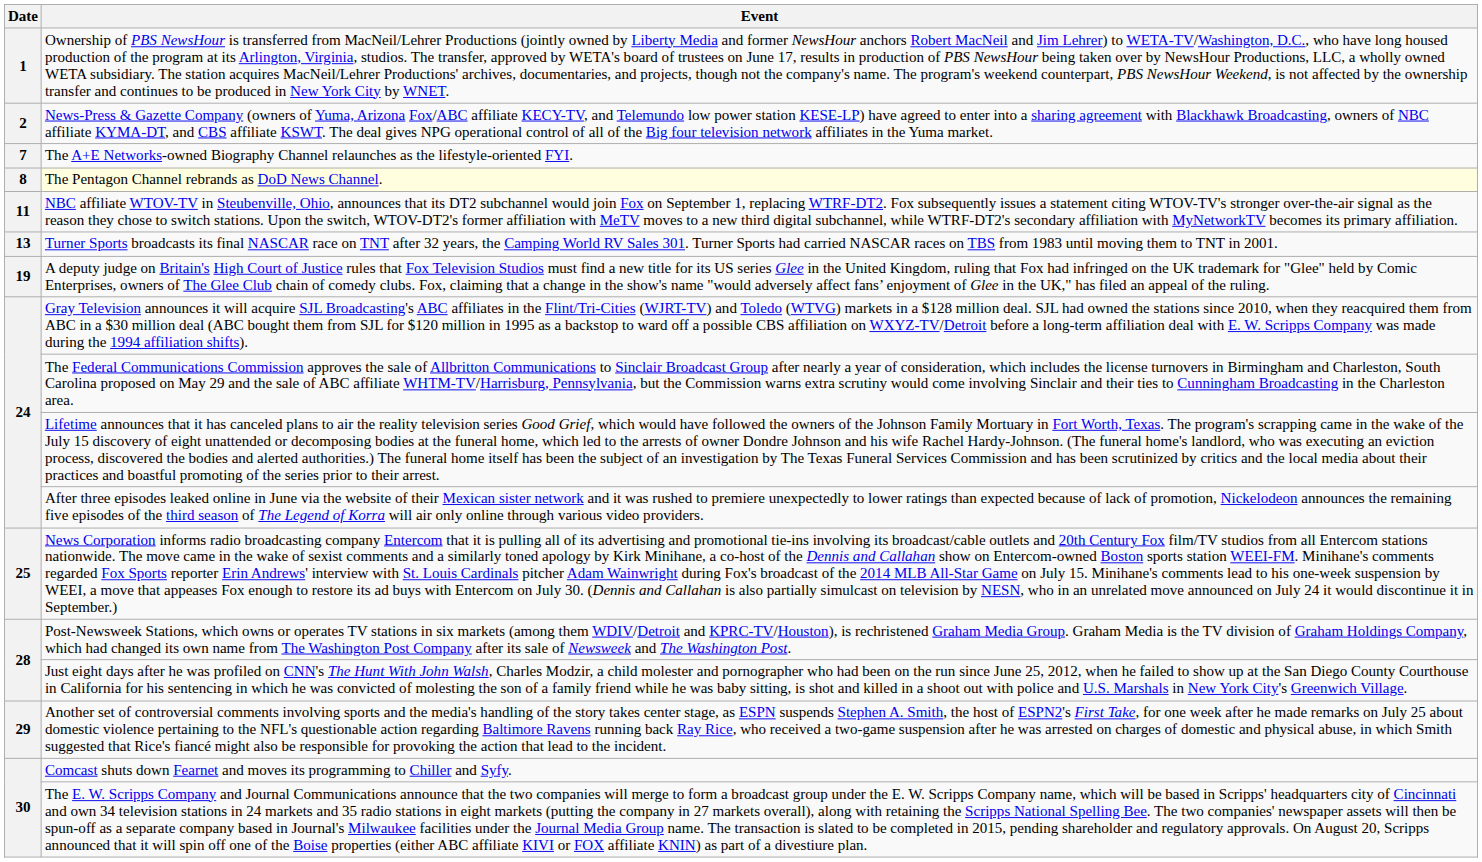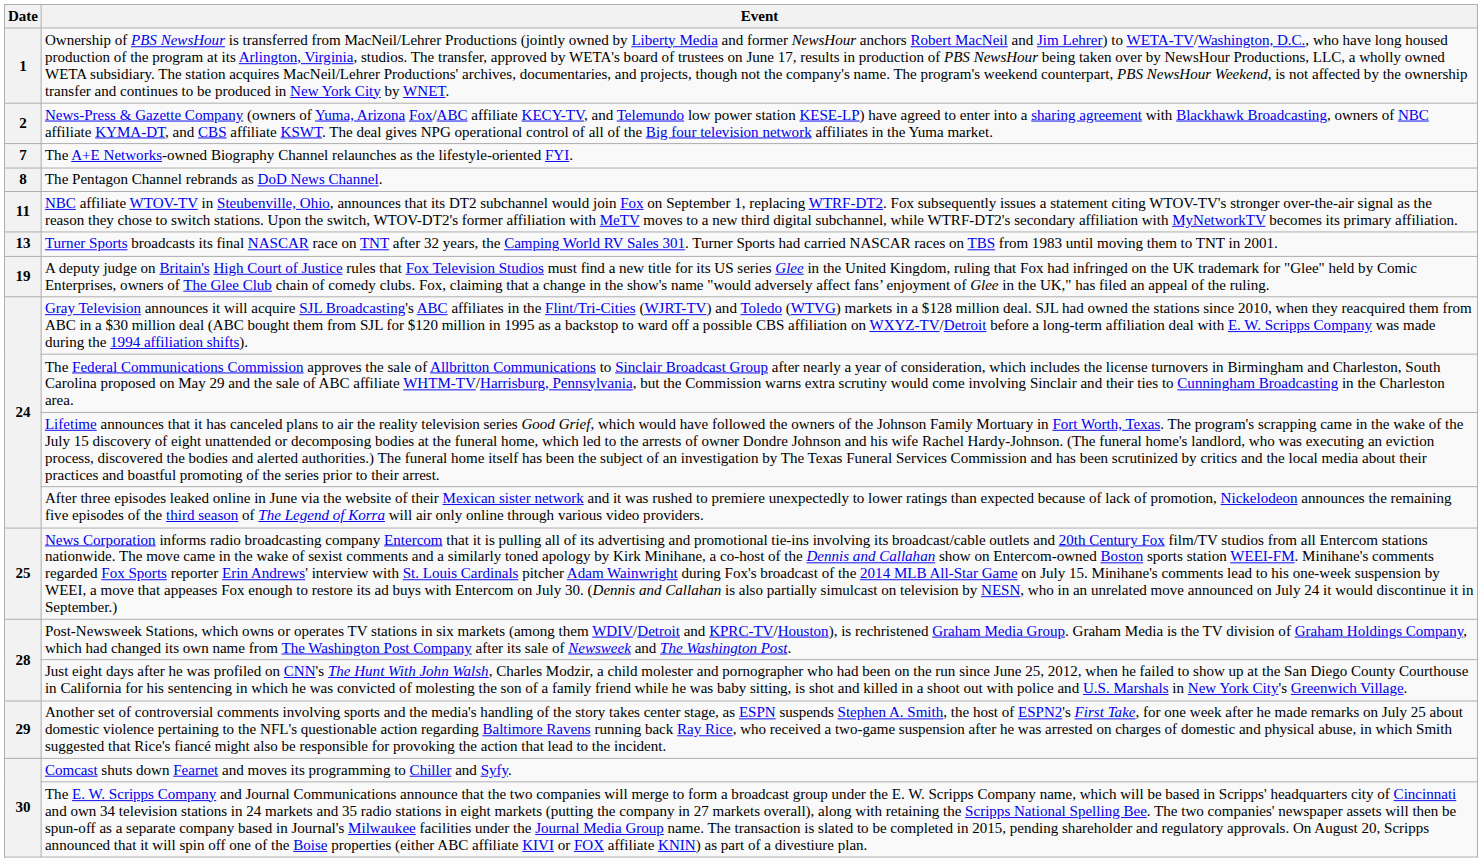(214, 179) lightyellow background -> (214, 179) no background
